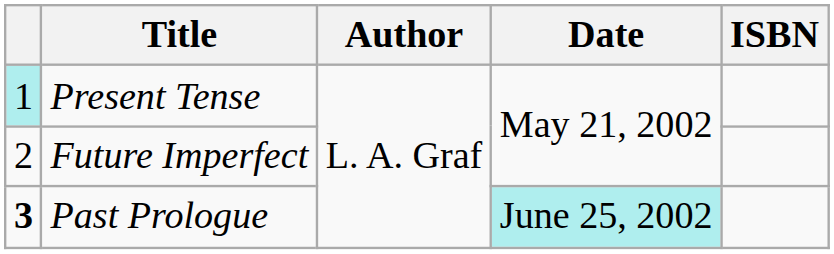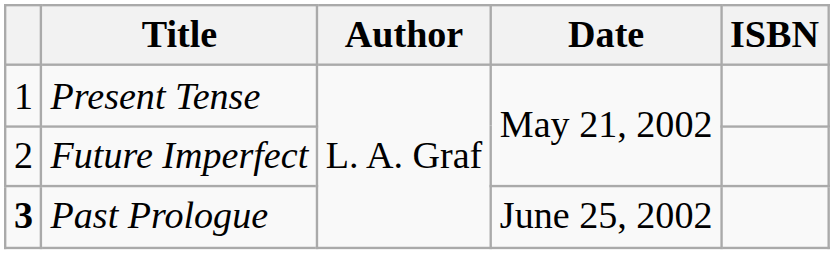(23, 95) paleturquoise background -> (23, 95) no background
(606, 215) paleturquoise background -> (606, 215) no background
